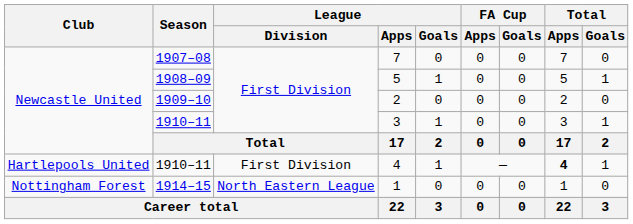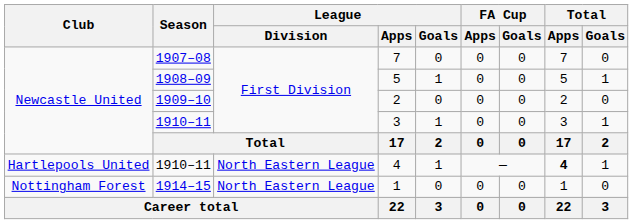(296, 165) First Division -> (296, 165) North Eastern League
